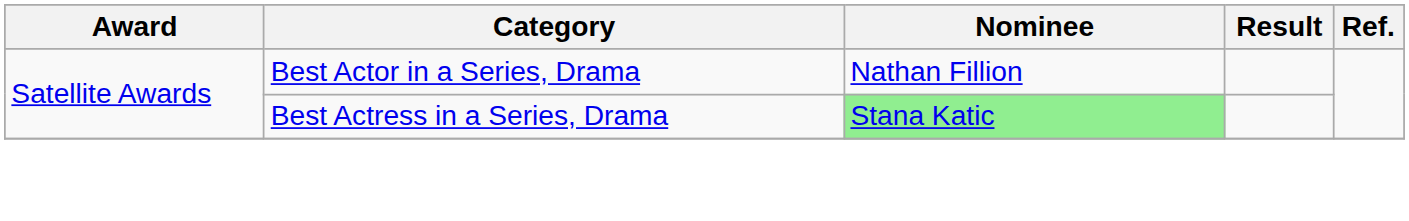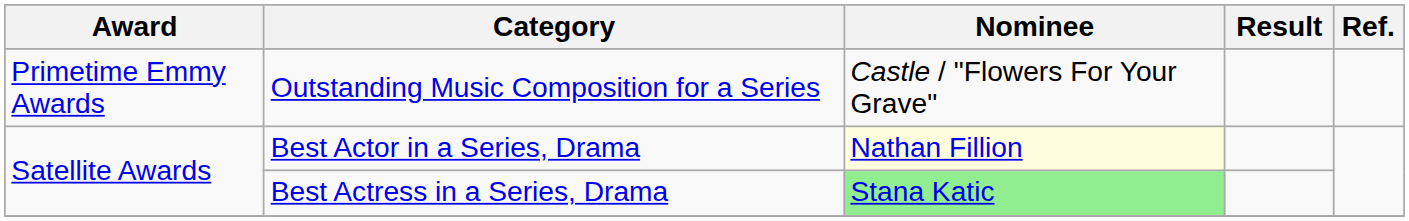+ row: (545, 87)
(937, 71) no background -> (937, 147) lightyellow background
